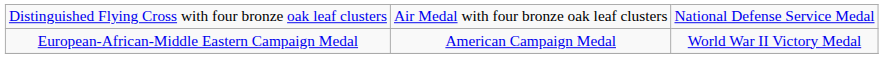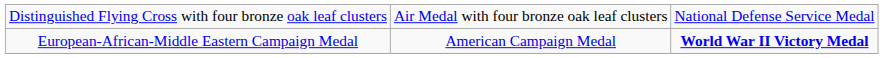(774, 41) normal -> (774, 41) bold
